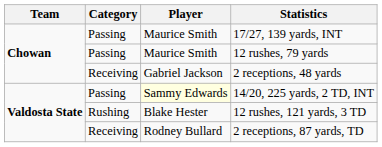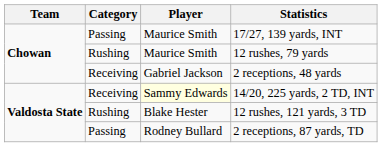(107, 53) Passing -> (109, 53) Rushing
(107, 92) Passing -> (113, 92) Receiving
(113, 131) Receiving -> (107, 131) Passing
